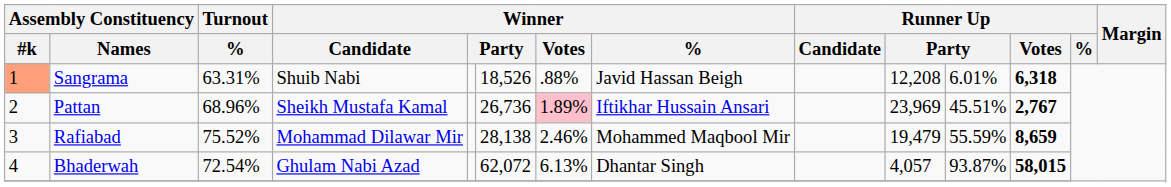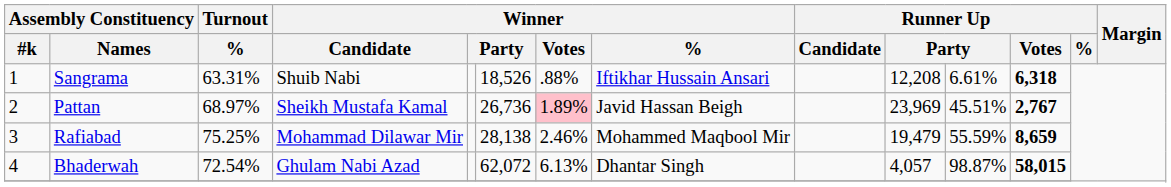(13, 78) lightsalmon background -> (13, 78) no background
(669, 78) Javid Hassan Beigh -> (683, 78) Iftikhar Hussain Ansari
(973, 78) 6.01% -> (973, 78) 6.61%
(231, 107) 68.96% -> (231, 107) 68.97%
(683, 107) Iftikhar Hussain Ansari -> (669, 107) Javid Hassan Beigh
(231, 136) 75.52% -> (231, 136) 75.25%
(978, 166) 93.87% -> (978, 166) 98.87%
